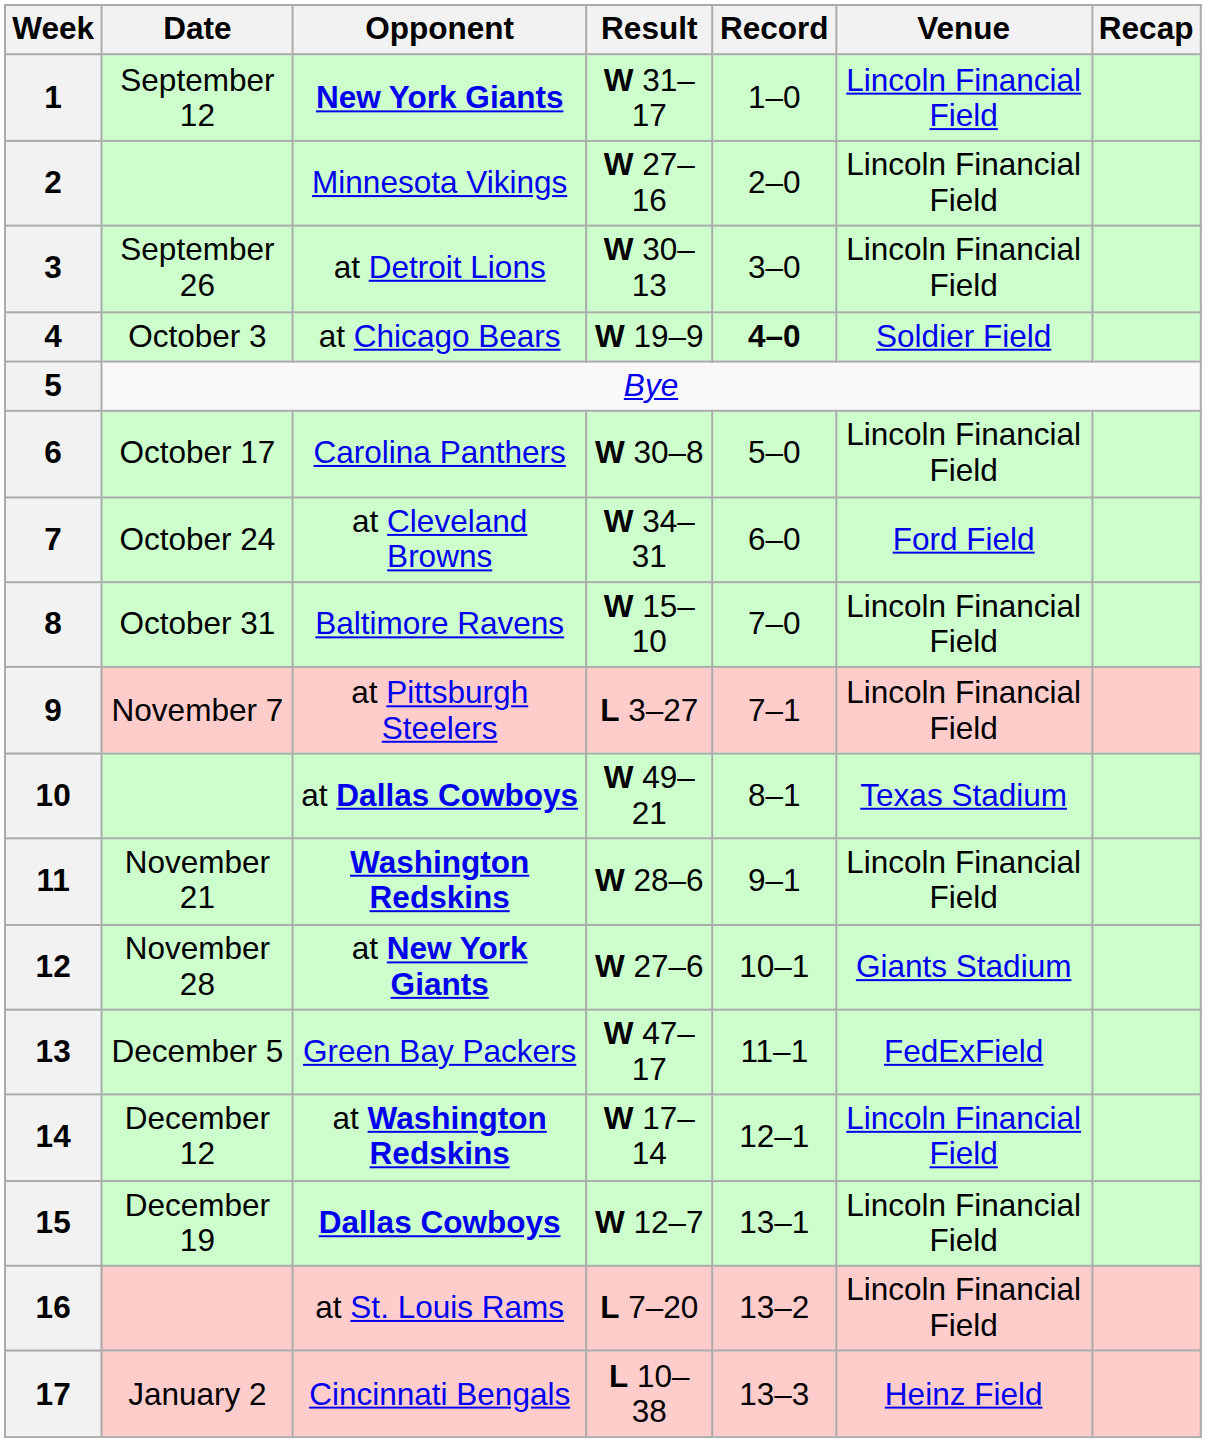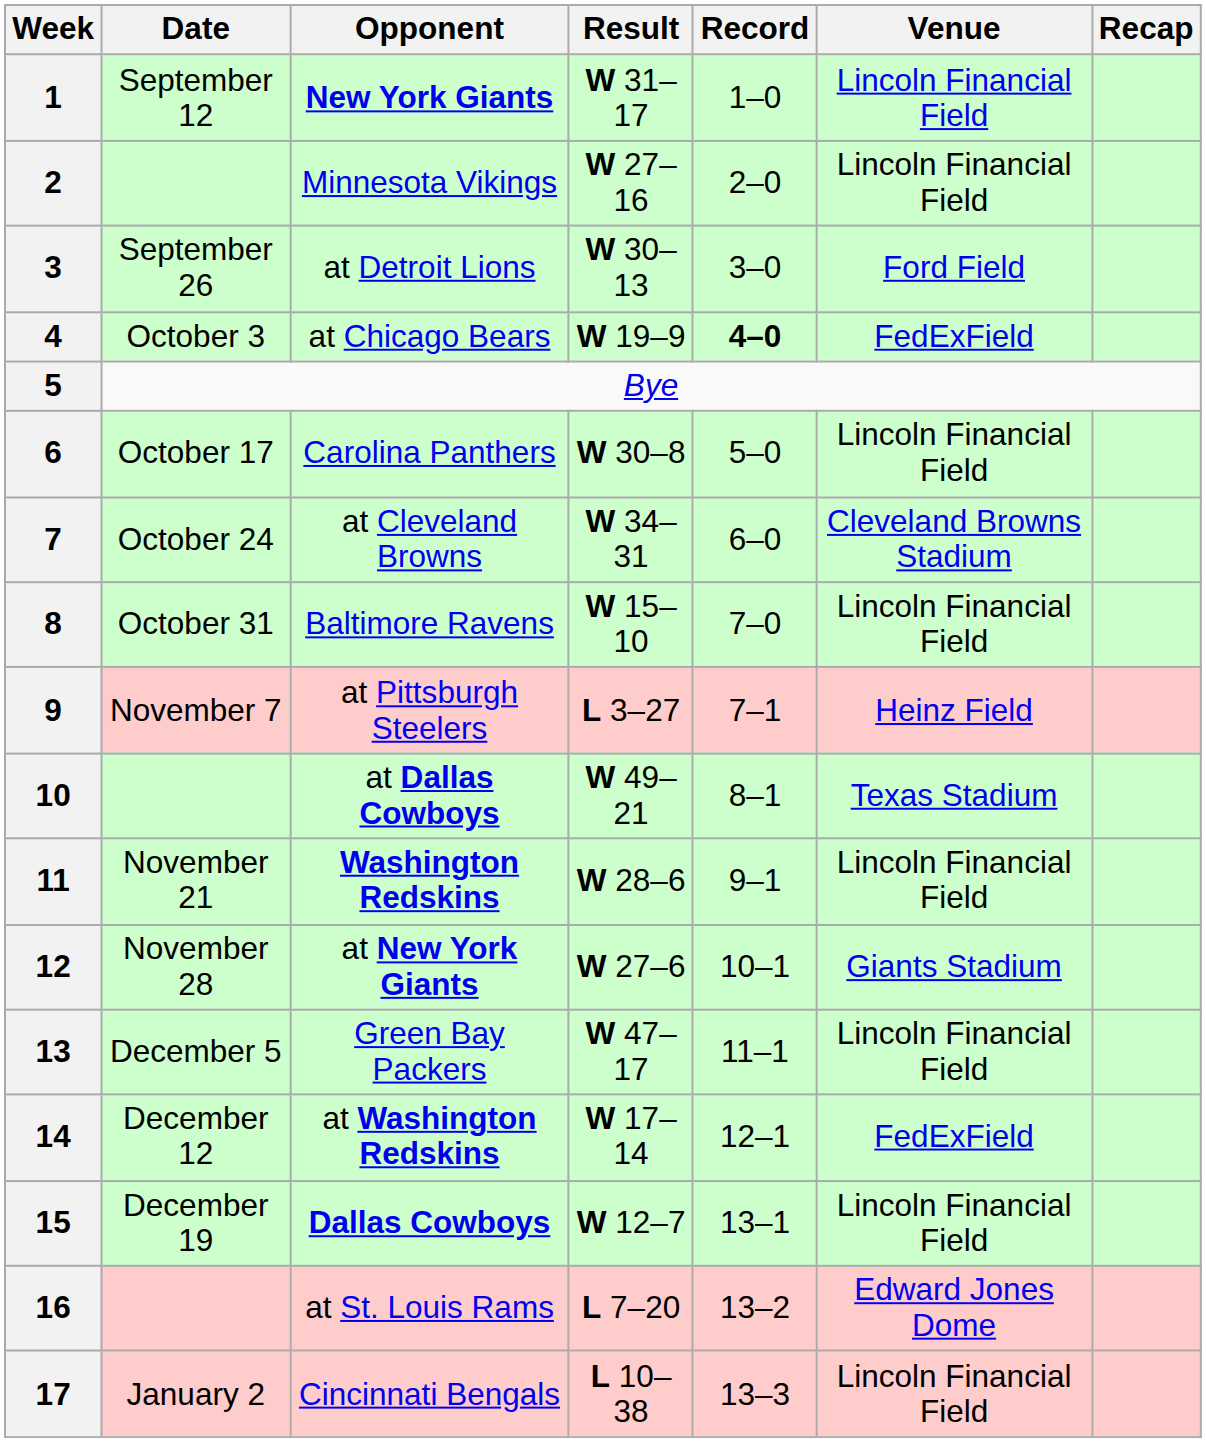(964, 268) Lincoln Financial Field -> (954, 268) Ford Field
(964, 335) Soldier Field -> (954, 335) FedExField
(964, 538) Ford Field -> (954, 538) Cleveland Browns Stadium
(964, 709) Lincoln Financial Field -> (954, 709) Heinz Field
(964, 1051) FedExField -> (954, 1051) Lincoln Financial Field
(964, 1137) Lincoln Financial Field -> (954, 1137) FedExField
(964, 1308) Lincoln Financial Field -> (954, 1308) Edward Jones Dome
(964, 1393) Heinz Field -> (954, 1393) Lincoln Financial Field
